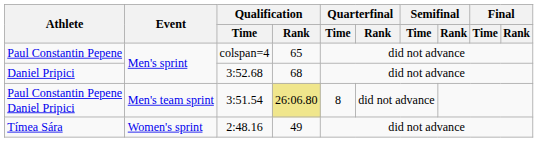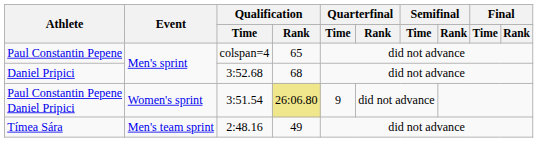(171, 100) Men's team sprint -> (165, 100) Women's sprint
(338, 100) 8 -> (338, 100) 9
(165, 127) Women's sprint -> (171, 127) Men's team sprint
